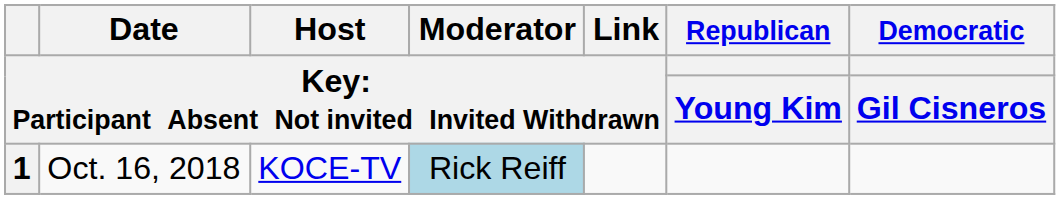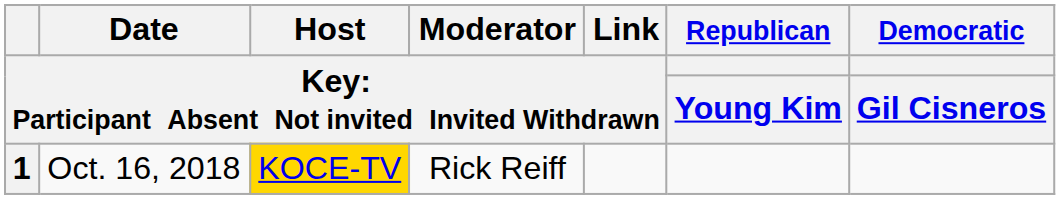(330, 168) no background -> (330, 168) gold background
(497, 168) lightblue background -> (497, 168) no background
